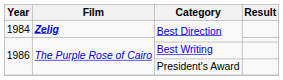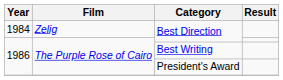(47, 29) bold -> (46, 29) normal
